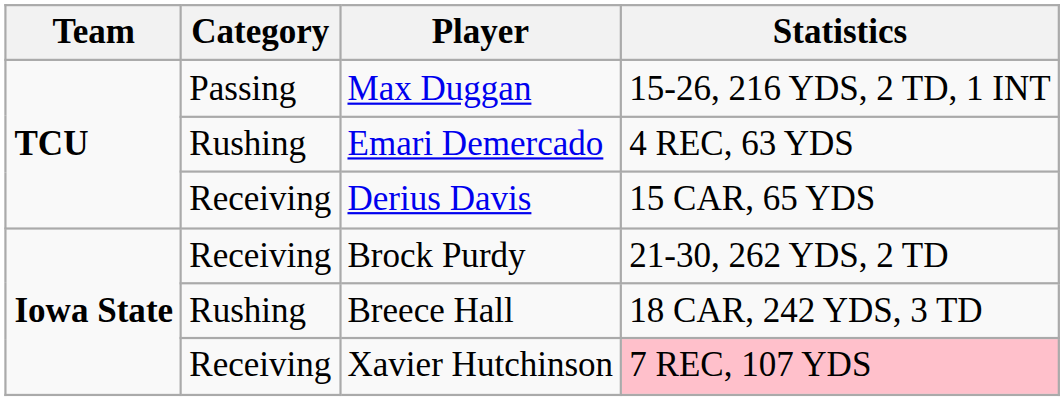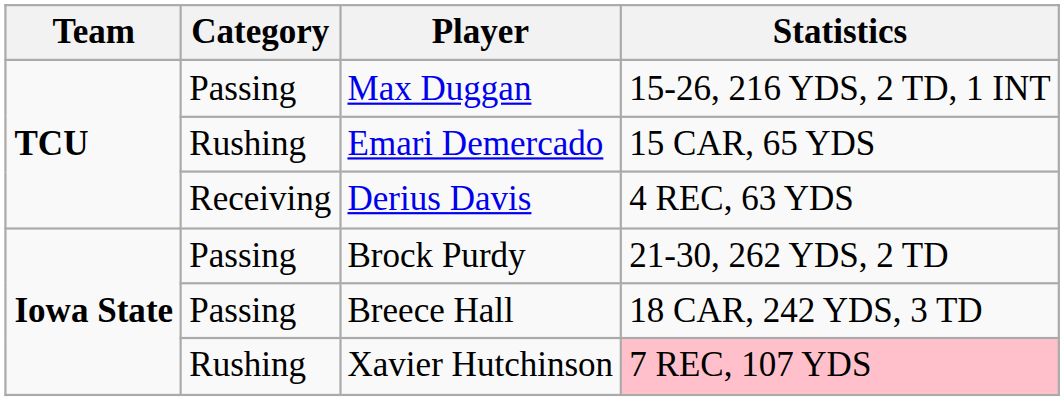(742, 143) 4 REC, 63 YDS -> (752, 143) 15 CAR, 65 YDS
(752, 199) 15 CAR, 65 YDS -> (742, 199) 4 REC, 63 YDS
(260, 254) Receiving -> (243, 254) Passing
(248, 310) Rushing -> (243, 310) Passing
(260, 365) Receiving -> (248, 365) Rushing
